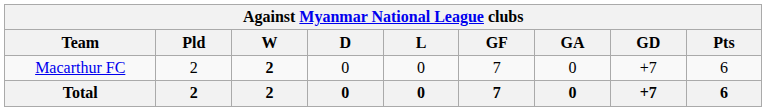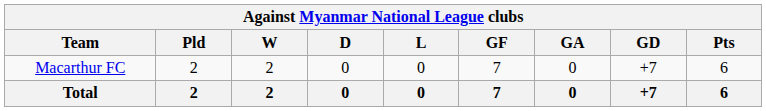(270, 67) bold -> (270, 67) normal
